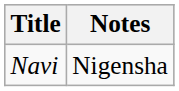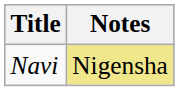(120, 64) no background -> (120, 64) khaki background
